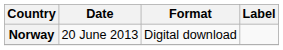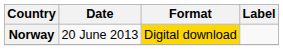(190, 34) no background -> (190, 34) gold background
